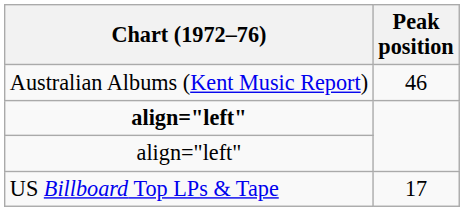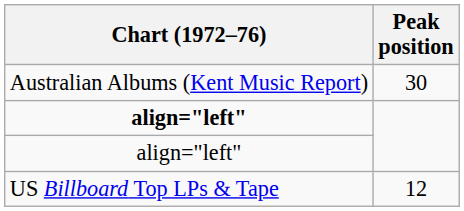(416, 82) 46 -> (416, 82) 30
(416, 188) 17 -> (416, 188) 12
